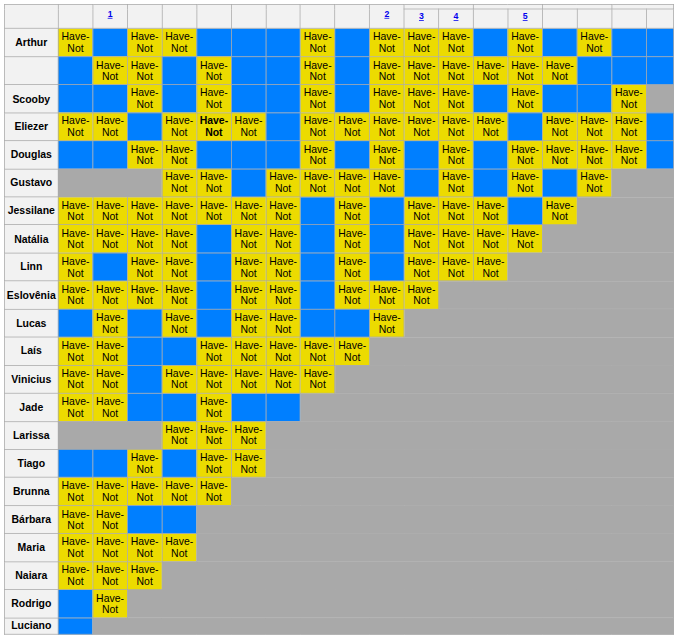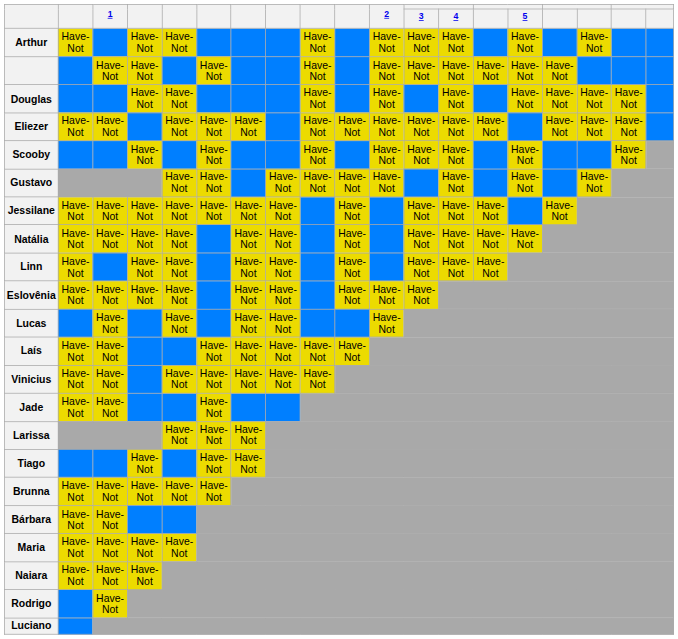rows swapped: (31, 154) <-> (31, 98)
(214, 126) bold -> (214, 126) normal
